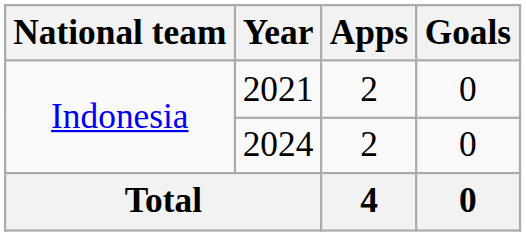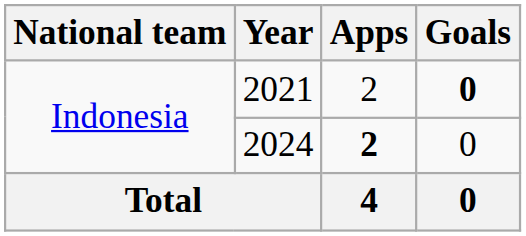(468, 88) normal -> (468, 88) bold
(369, 144) normal -> (369, 144) bold
